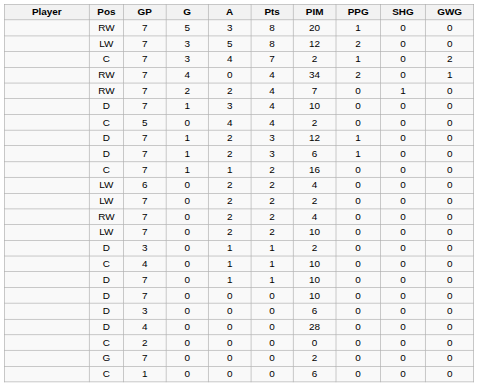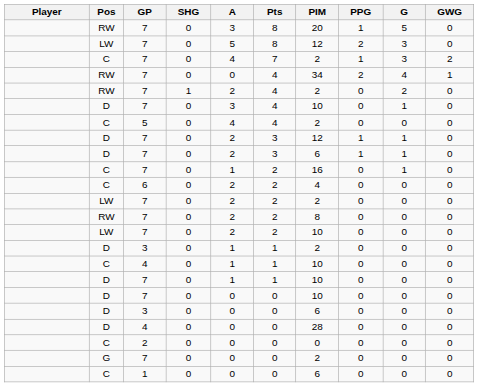columns swapped: (187, 12) <-> (403, 12)
(315, 91) 7 -> (317, 91) 2
(106, 185) LW -> (106, 185) C
(315, 216) 4 -> (317, 216) 8
